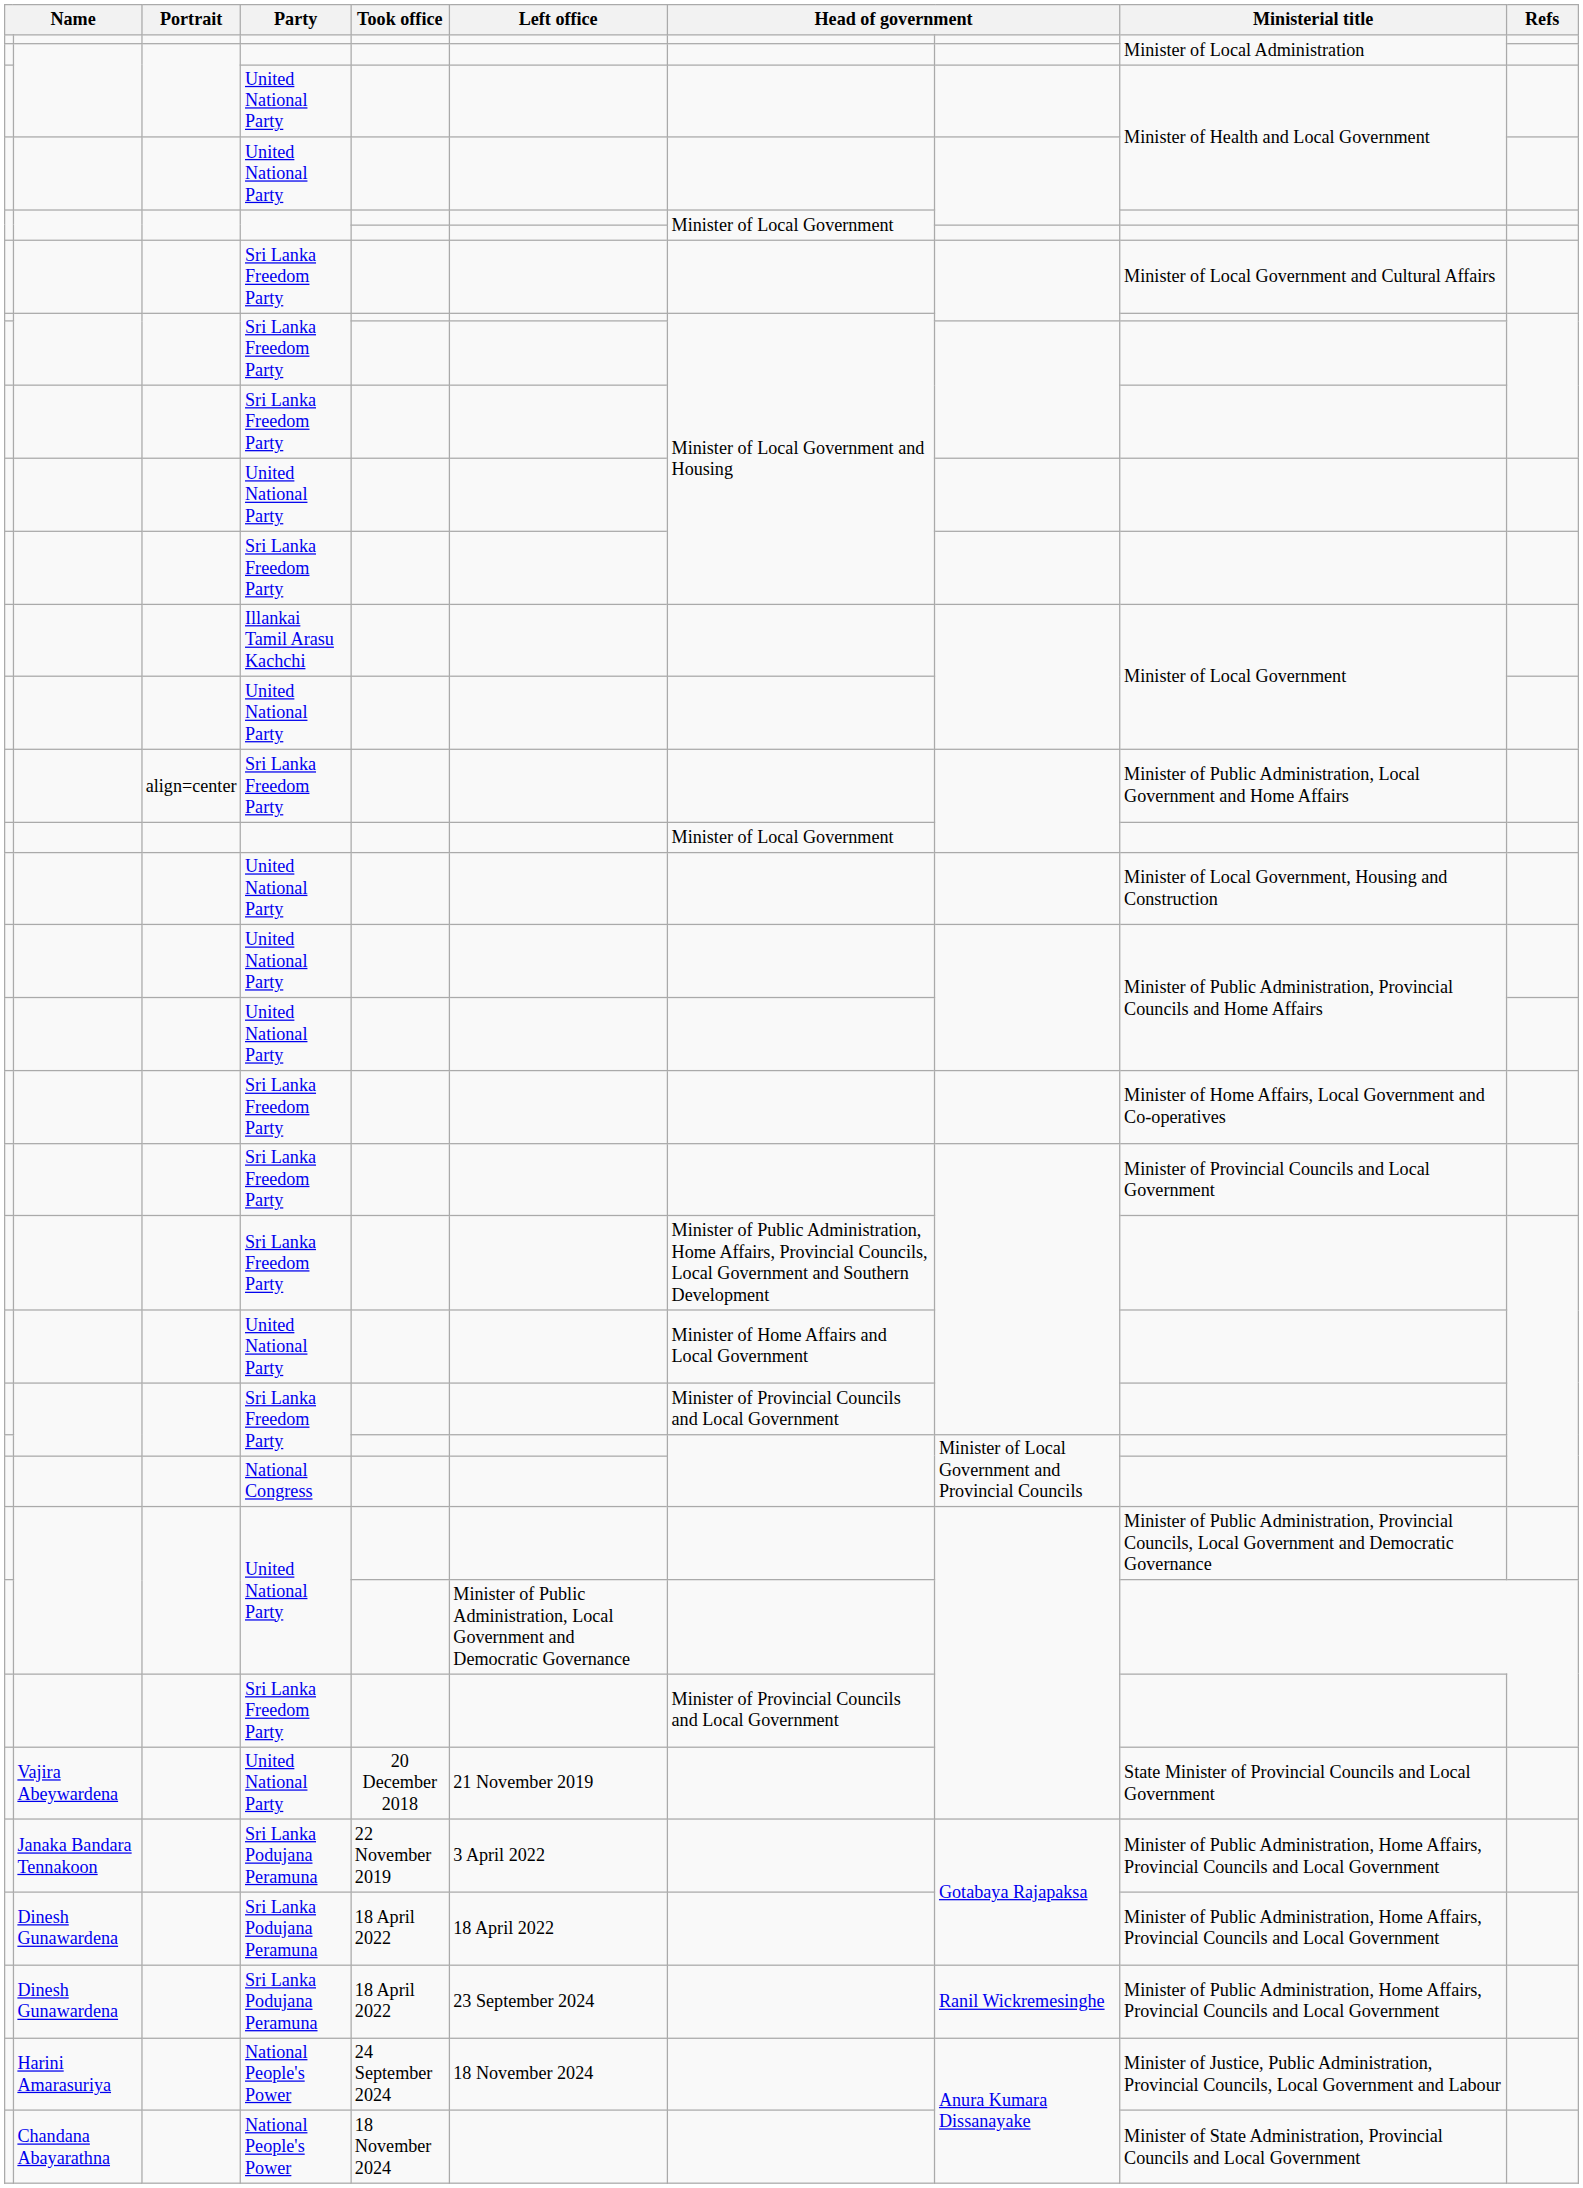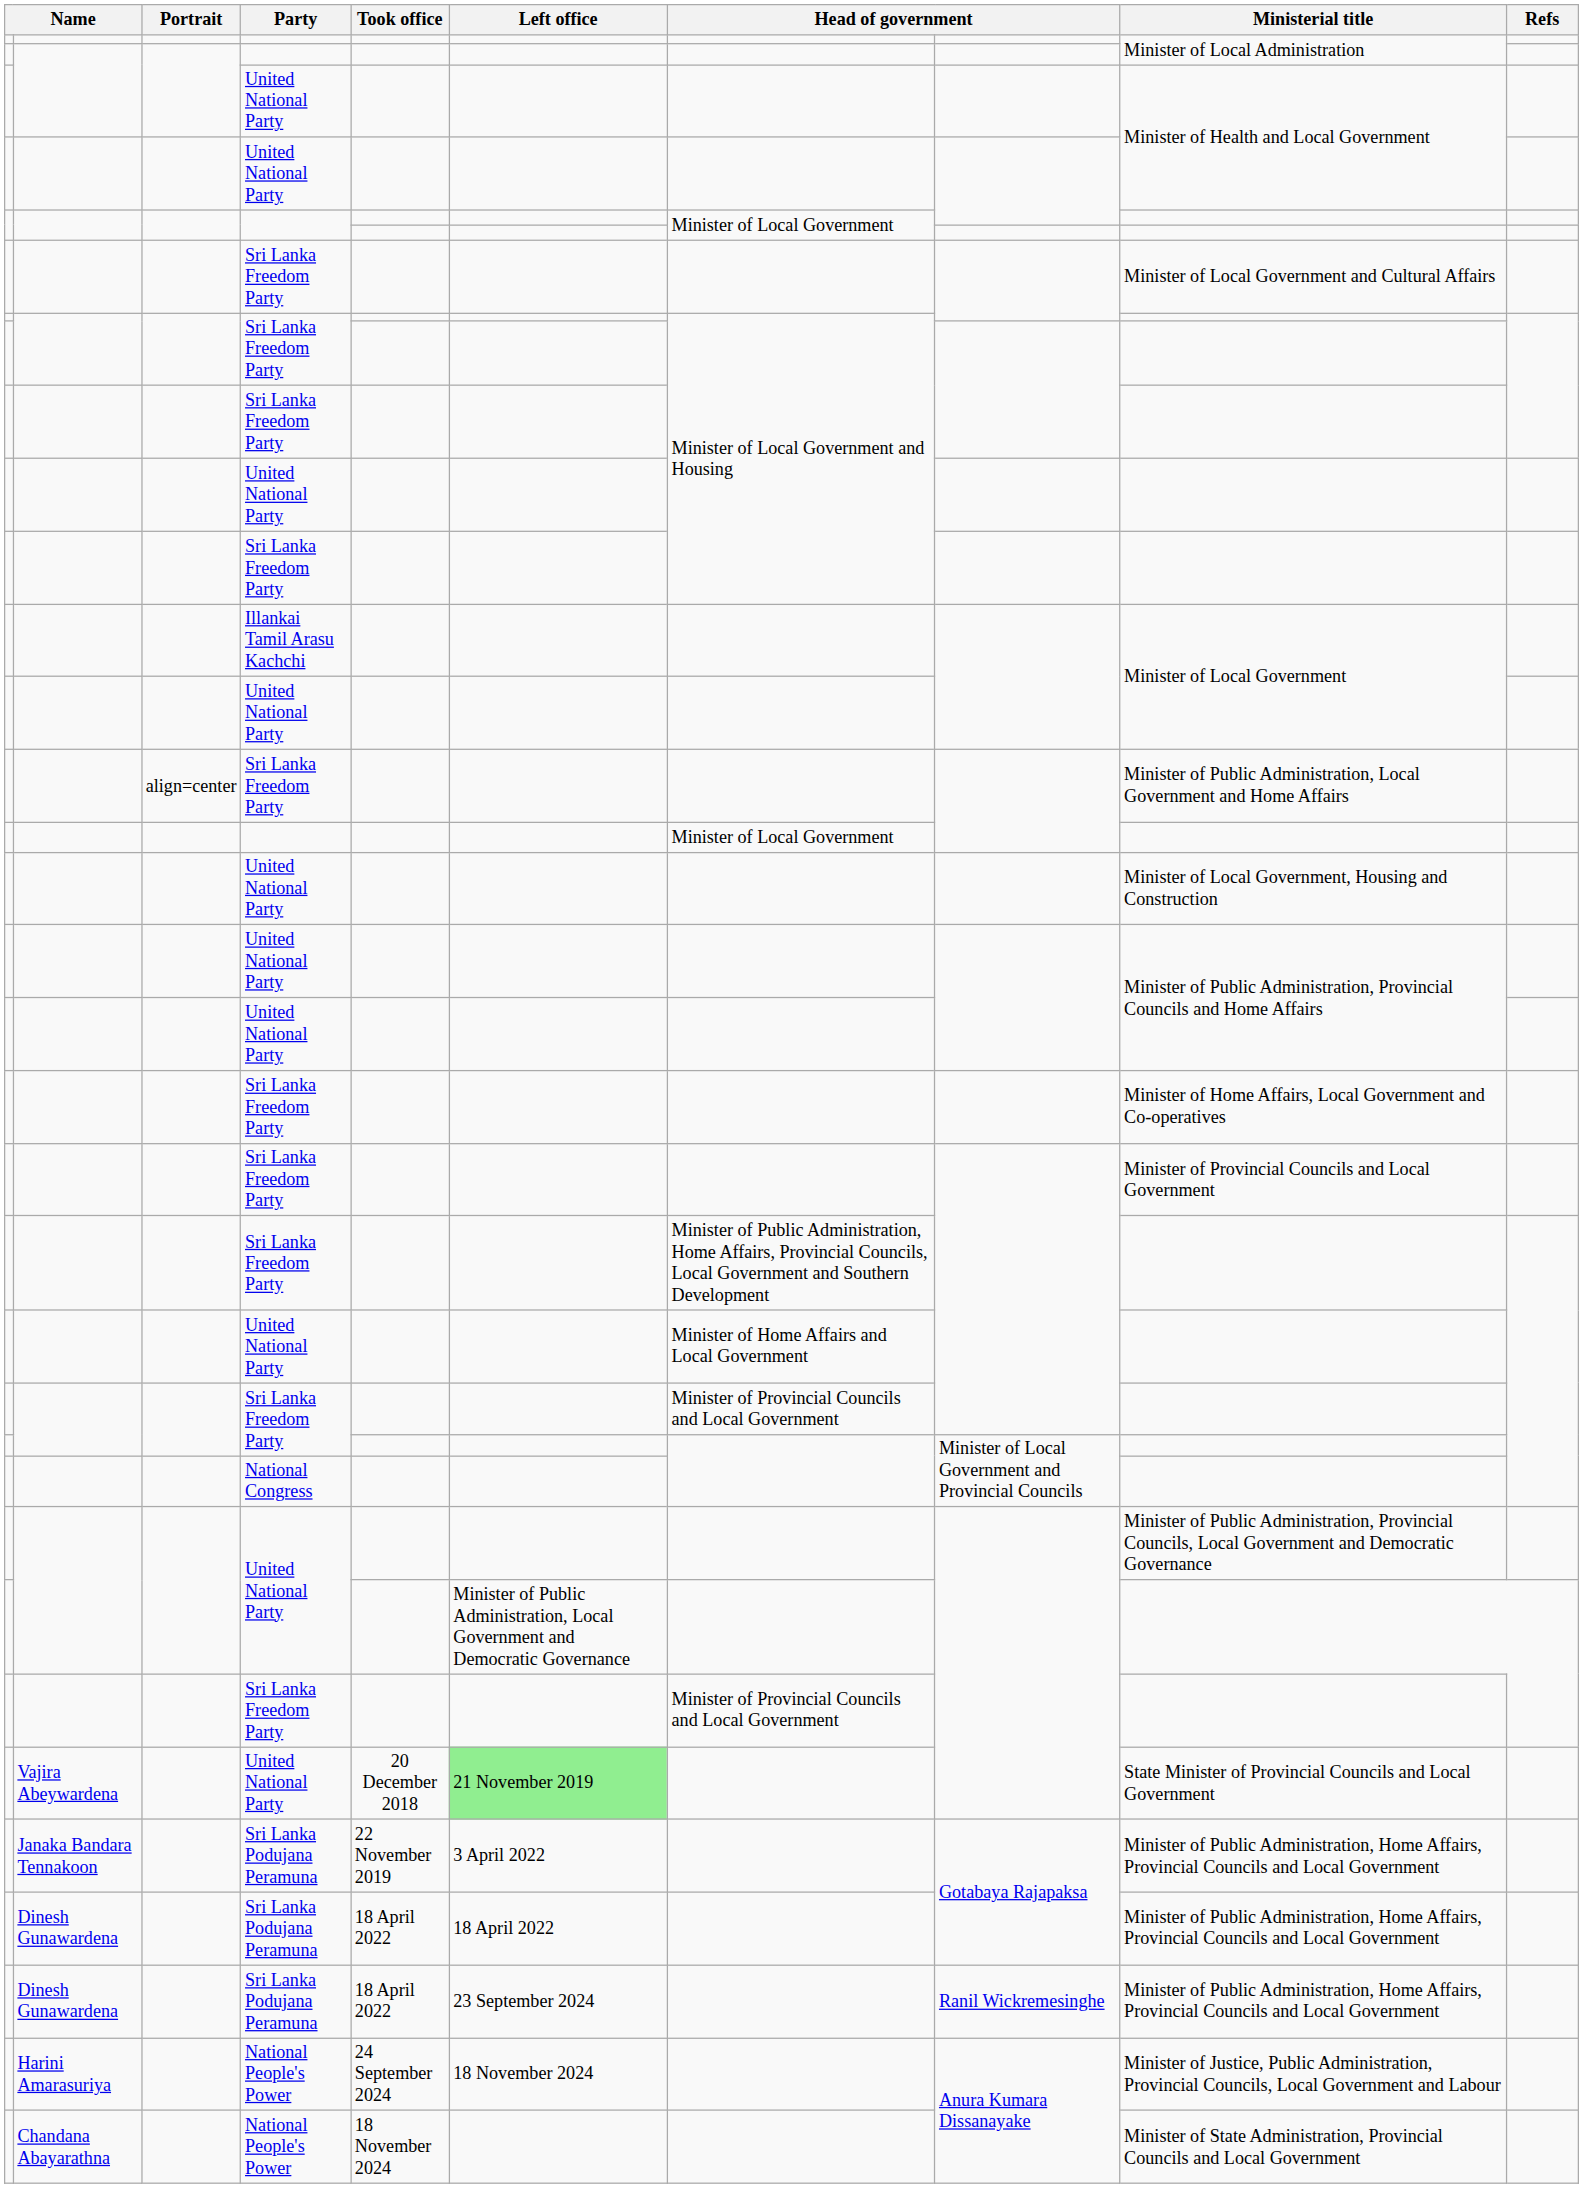(523, 1783) no background -> (523, 1783) lightgreen background
